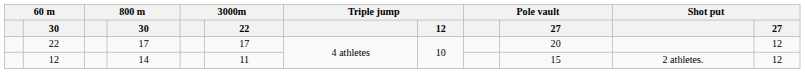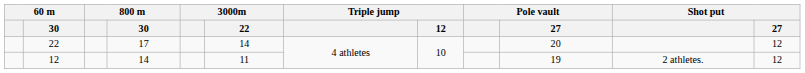(244, 44) 17 -> (244, 44) 14
(556, 60) 15 -> (556, 60) 19
